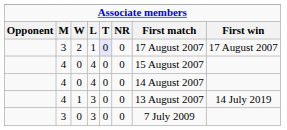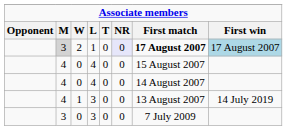(64, 47) no background -> (64, 47) lightgrey background
(106, 47) lavender background -> (106, 47) no background
(122, 47) no background -> (122, 47) lavender background
(169, 47) normal -> (170, 47) bold
(243, 47) no background -> (245, 47) lightblue background
